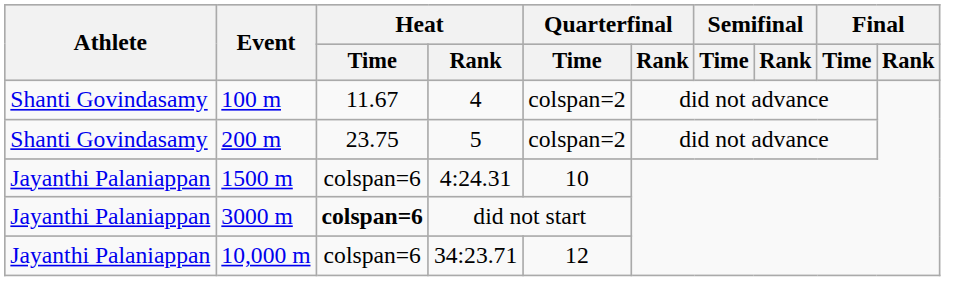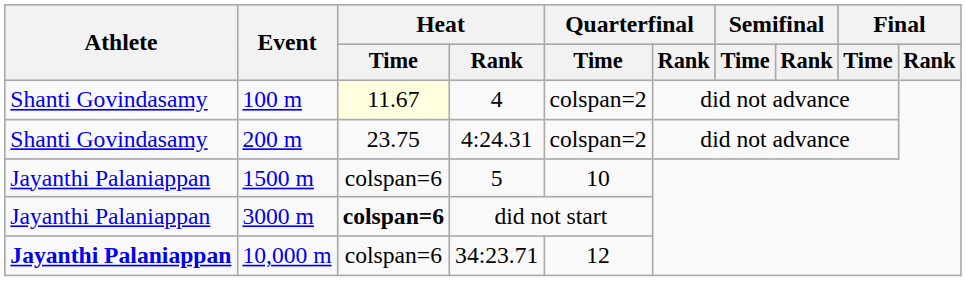(372, 100) no background -> (393, 100) lightyellow background
(476, 139) 5 -> (497, 139) 4:24.31
(476, 178) 4:24.31 -> (497, 178) 5
(110, 255) normal -> (121, 255) bold
